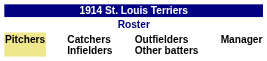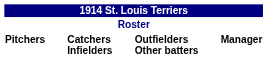(25, 39) khaki background -> (25, 39) no background
